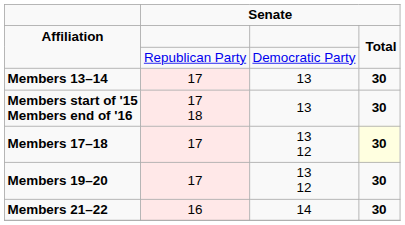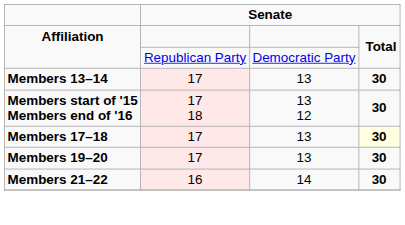(304, 107) 13 -> (304, 107) 13 12
(304, 144) 13 12 -> (304, 136) 13
(304, 180) 13 12 -> (304, 158) 13
